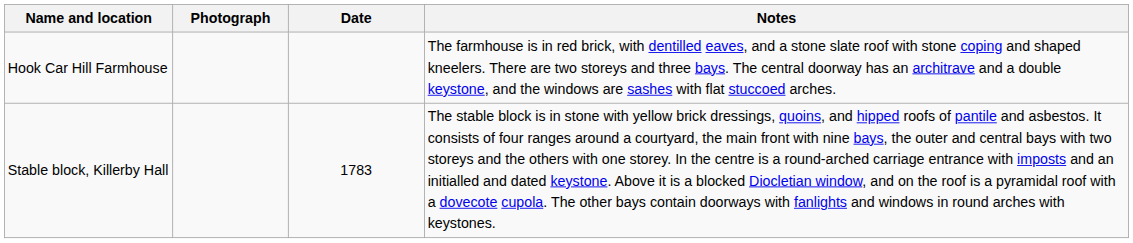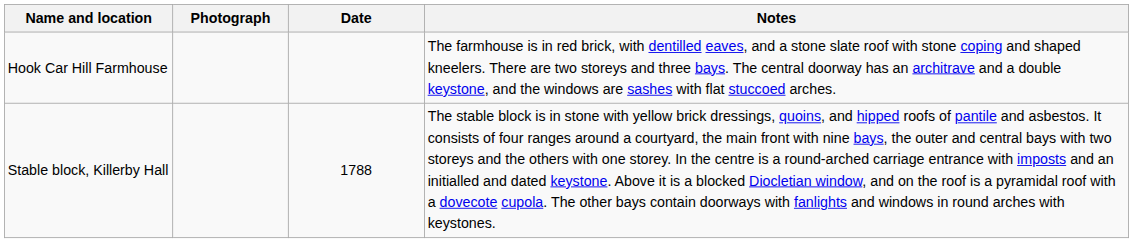(356, 170) 1783 -> (356, 170) 1788
